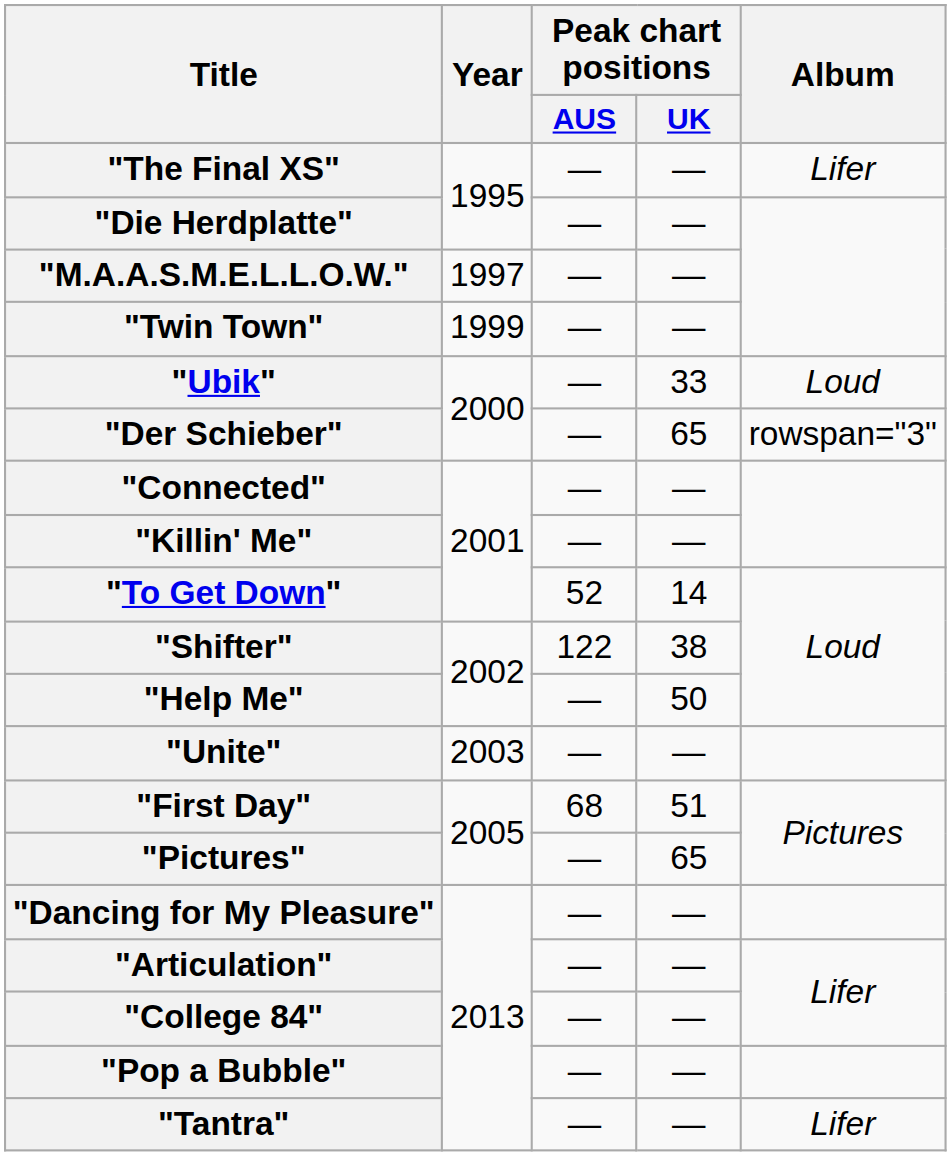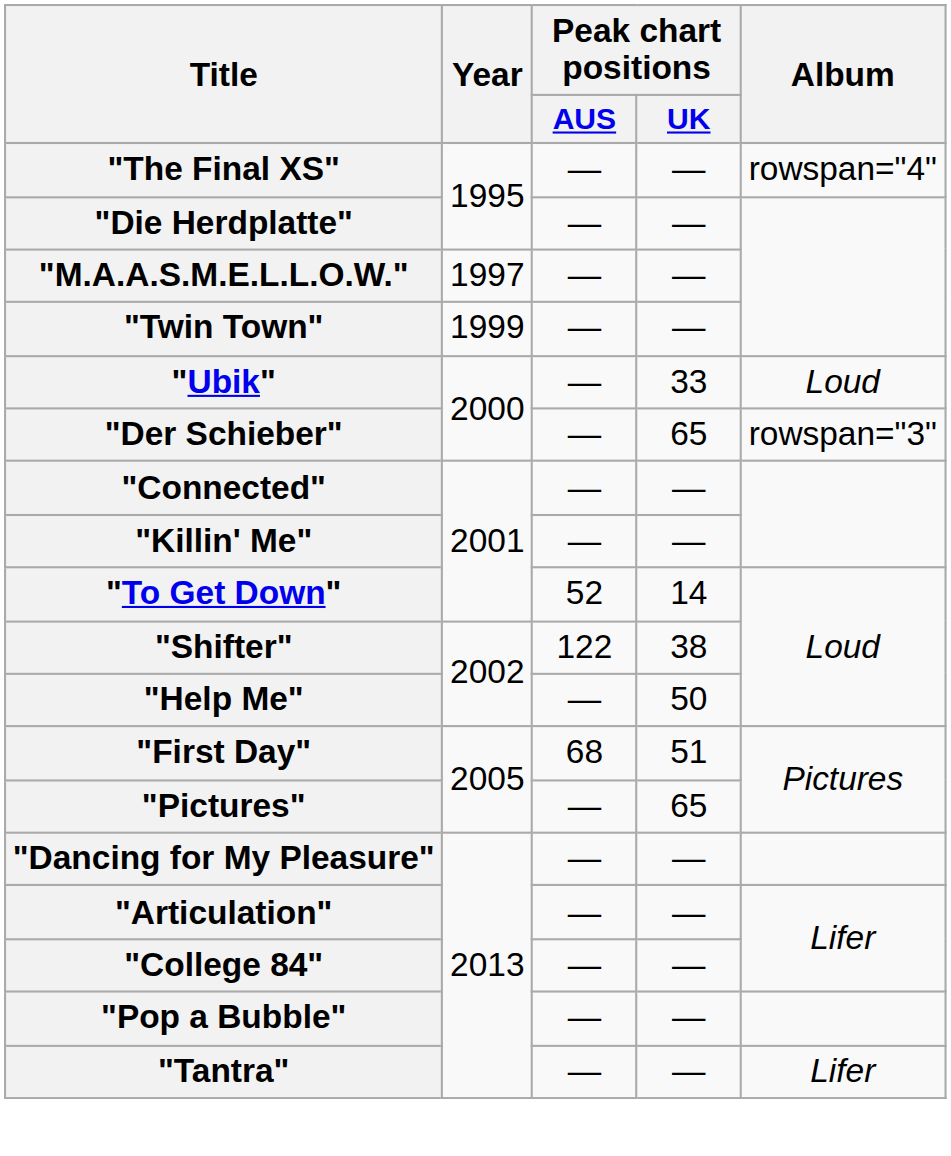(843, 169) Lifer -> (843, 169) rowspan="4"
- row: (224, 752)
